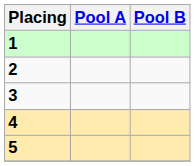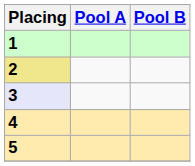(13, 69) no background -> (13, 69) khaki background
(13, 95) no background -> (13, 95) lavender background
